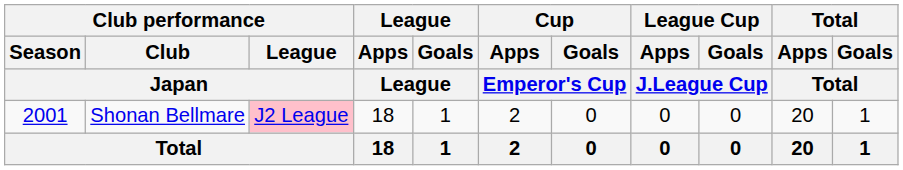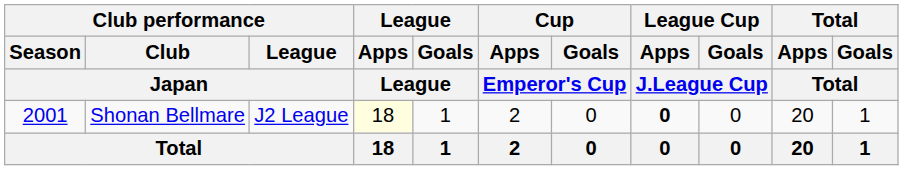(301, 116) pink background -> (301, 116) no background
(383, 116) no background -> (383, 116) lightyellow background
(665, 116) normal -> (665, 116) bold
